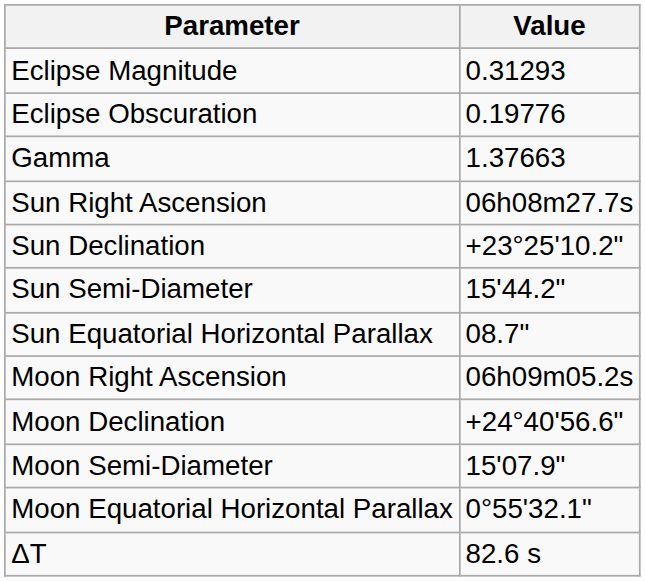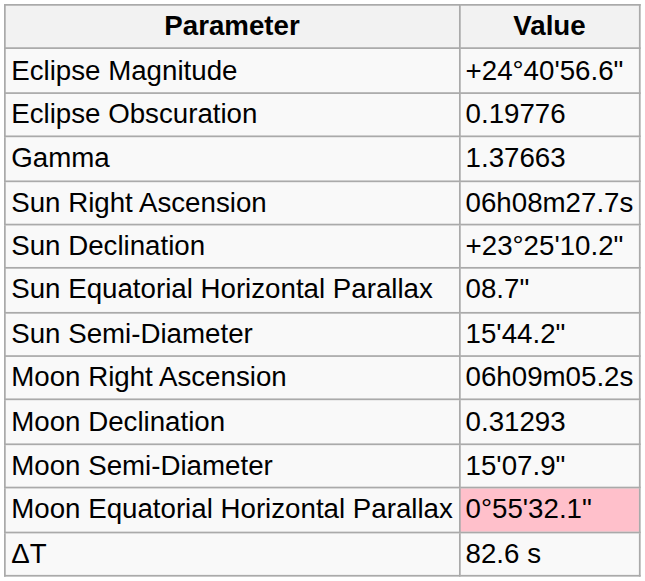(516, 70) 0.31293 -> (544, 70) +24°40'56.6"
rows swapped: (132, 289) <-> (222, 333)
(544, 421) +24°40'56.6" -> (516, 421) 0.31293
(529, 509) no background -> (529, 509) pink background
